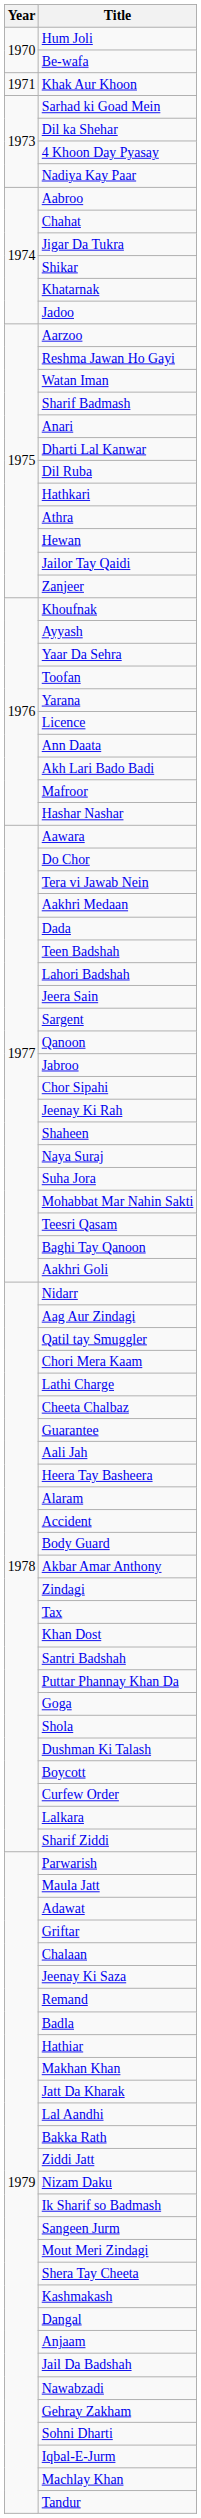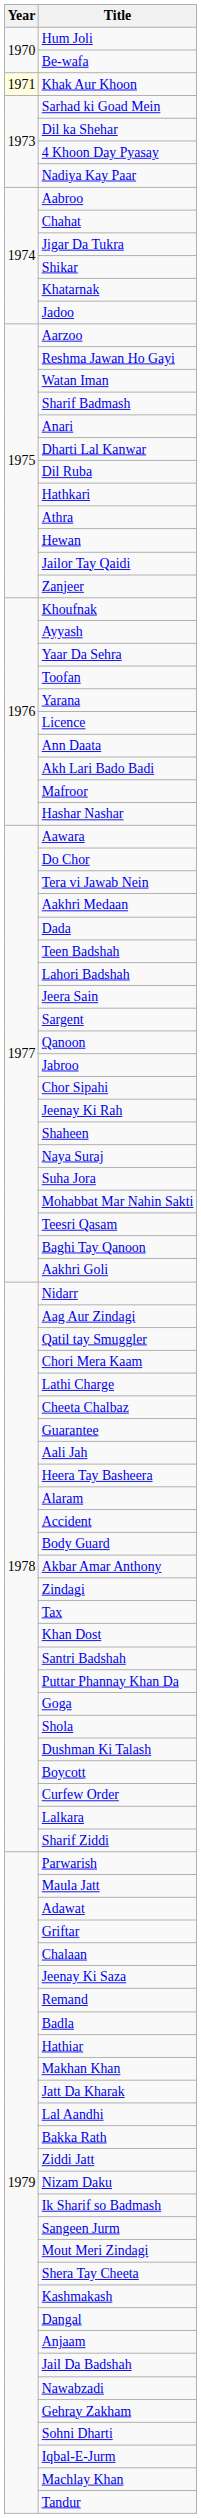(21, 84) no background -> (21, 84) lightyellow background
